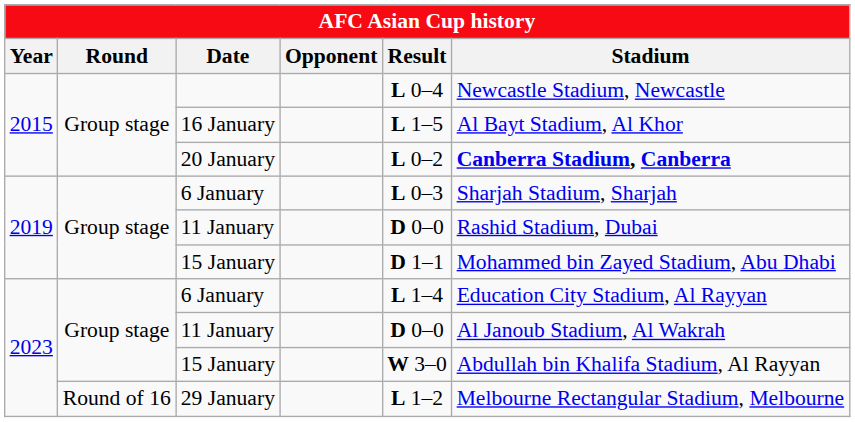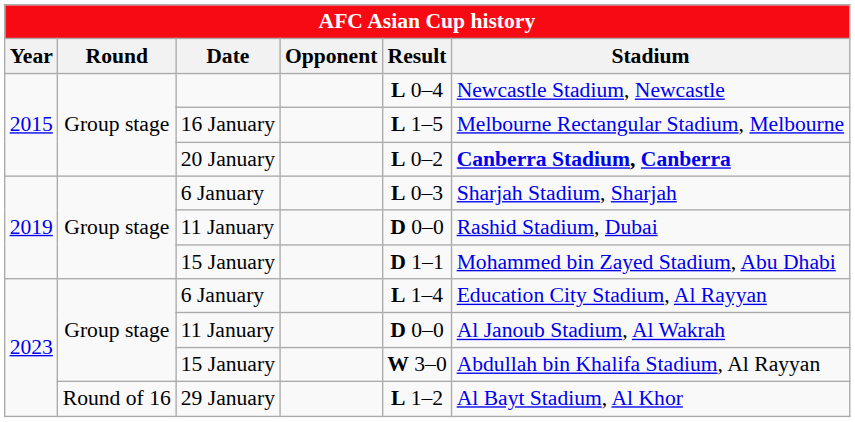(570, 124) Al Bayt Stadium, Al Khor -> (650, 124) Melbourne Rectangular Stadium, Melbourne
(650, 398) Melbourne Rectangular Stadium, Melbourne -> (570, 398) Al Bayt Stadium, Al Khor
